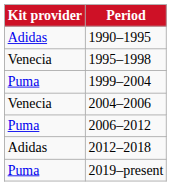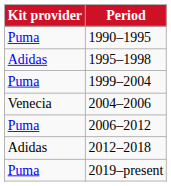(27, 37) Adidas -> (24, 37) Puma
(30, 59) Venecia -> (27, 59) Adidas
